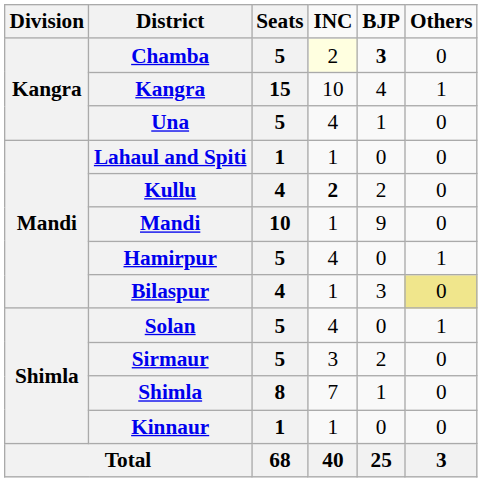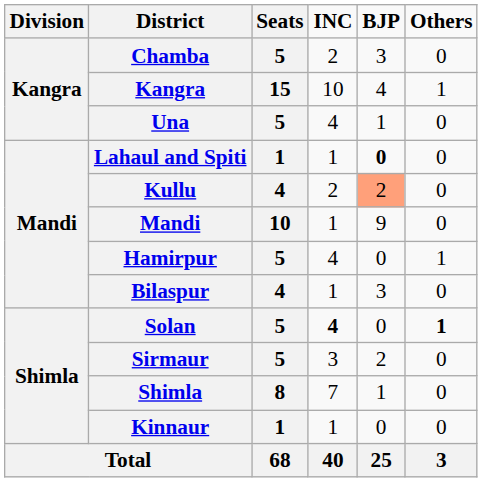(333, 55) lightyellow background -> (333, 55) no background
(381, 55) bold -> (381, 55) normal
(381, 156) normal -> (381, 156) bold
(333, 190) bold -> (333, 190) normal
(381, 190) no background -> (381, 190) lightsalmon background
(441, 291) khaki background -> (441, 291) no background
(333, 325) normal -> (333, 325) bold
(441, 325) normal -> (441, 325) bold
